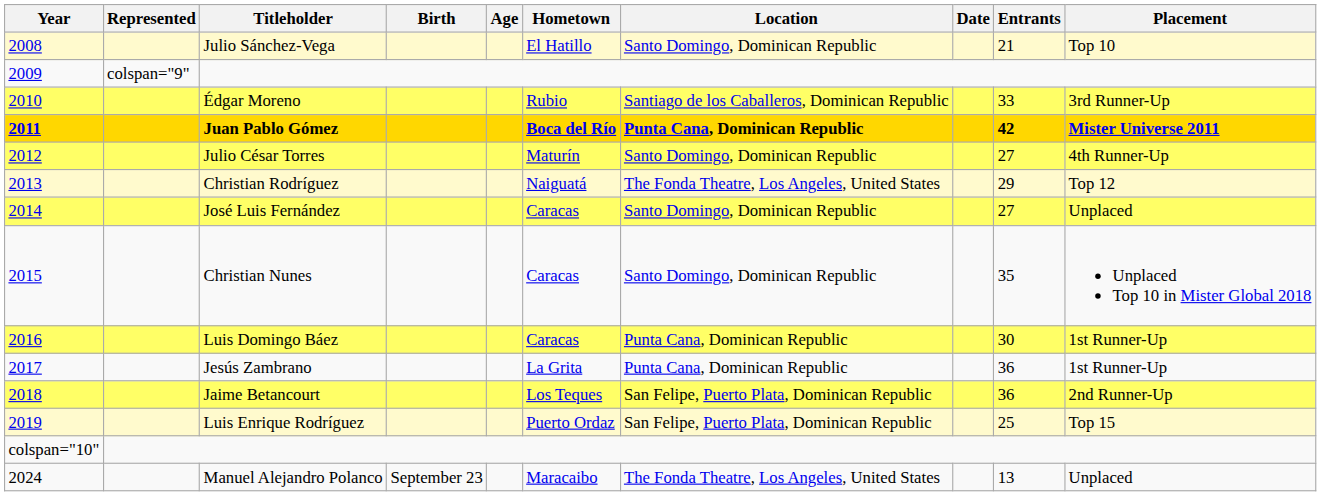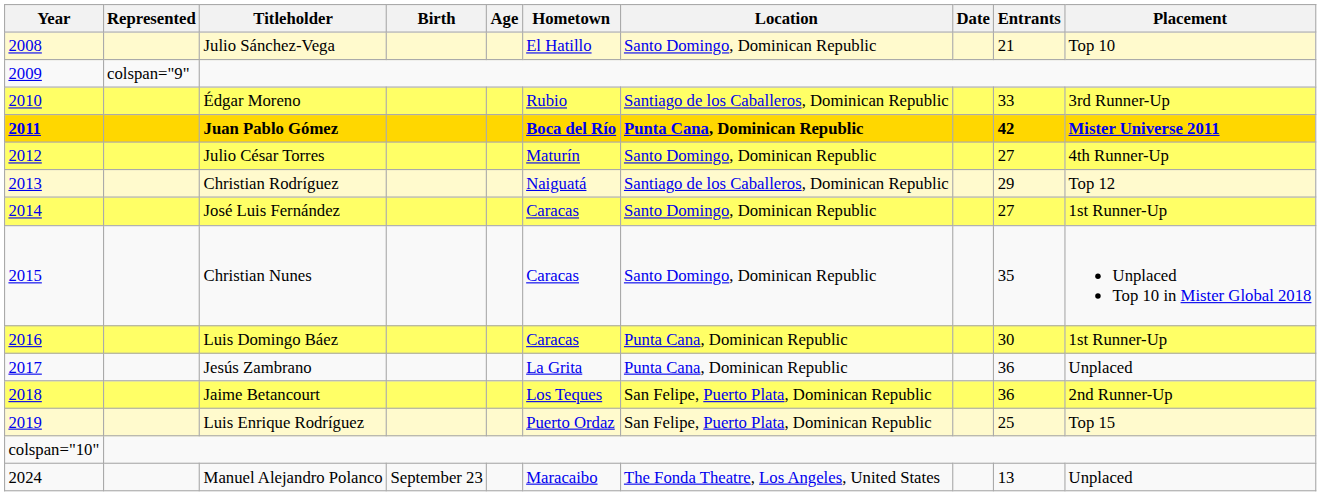(782, 183) The Fonda Theatre, Los Angeles, United States -> (786, 183) Santiago de los Caballeros, Dominican Republic
(1101, 211) Unplaced -> (1118, 211) 1st Runner-Up
(1118, 367) 1st Runner-Up -> (1101, 367) Unplaced
